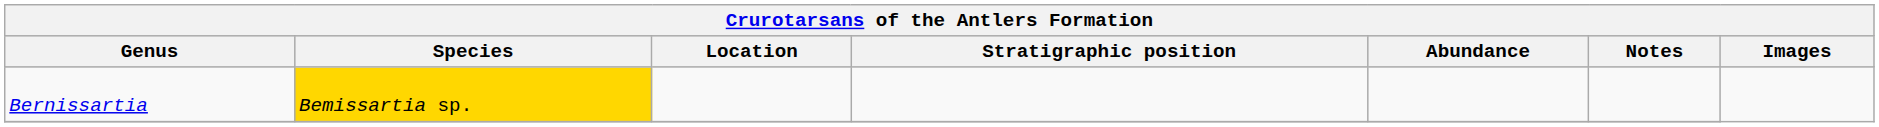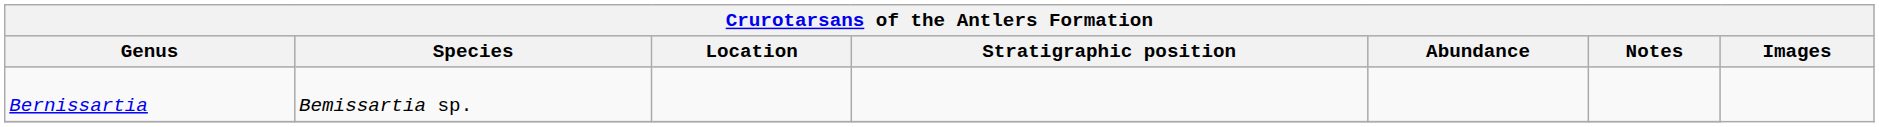(386, 105) gold background -> (386, 105) no background
